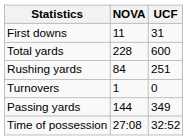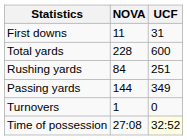rows swapped: (44, 107) <-> (33, 88)
(166, 125) no background -> (166, 125) lightyellow background
